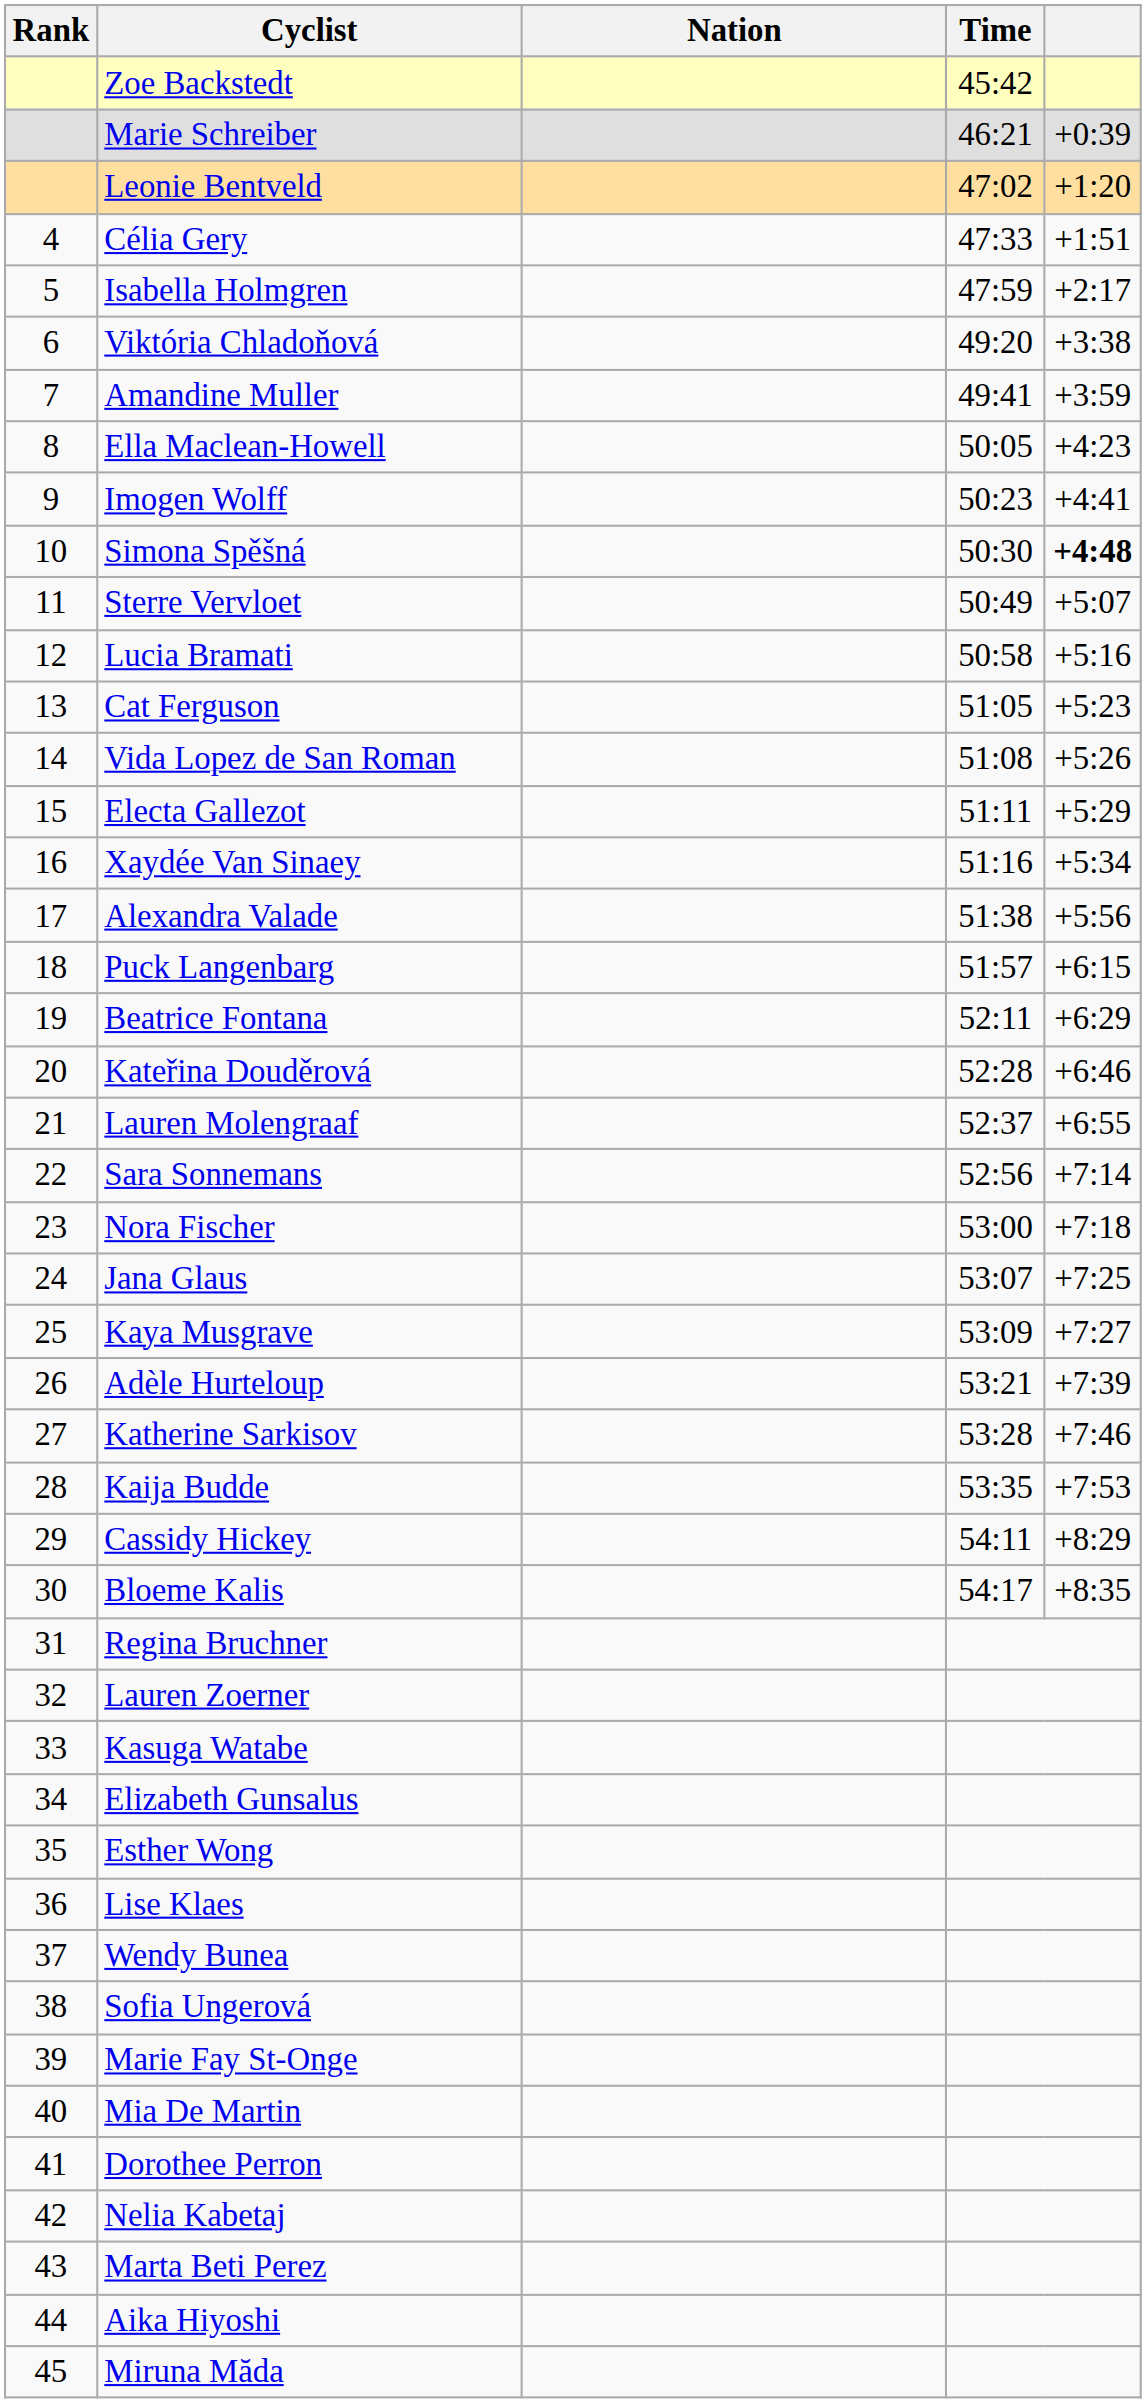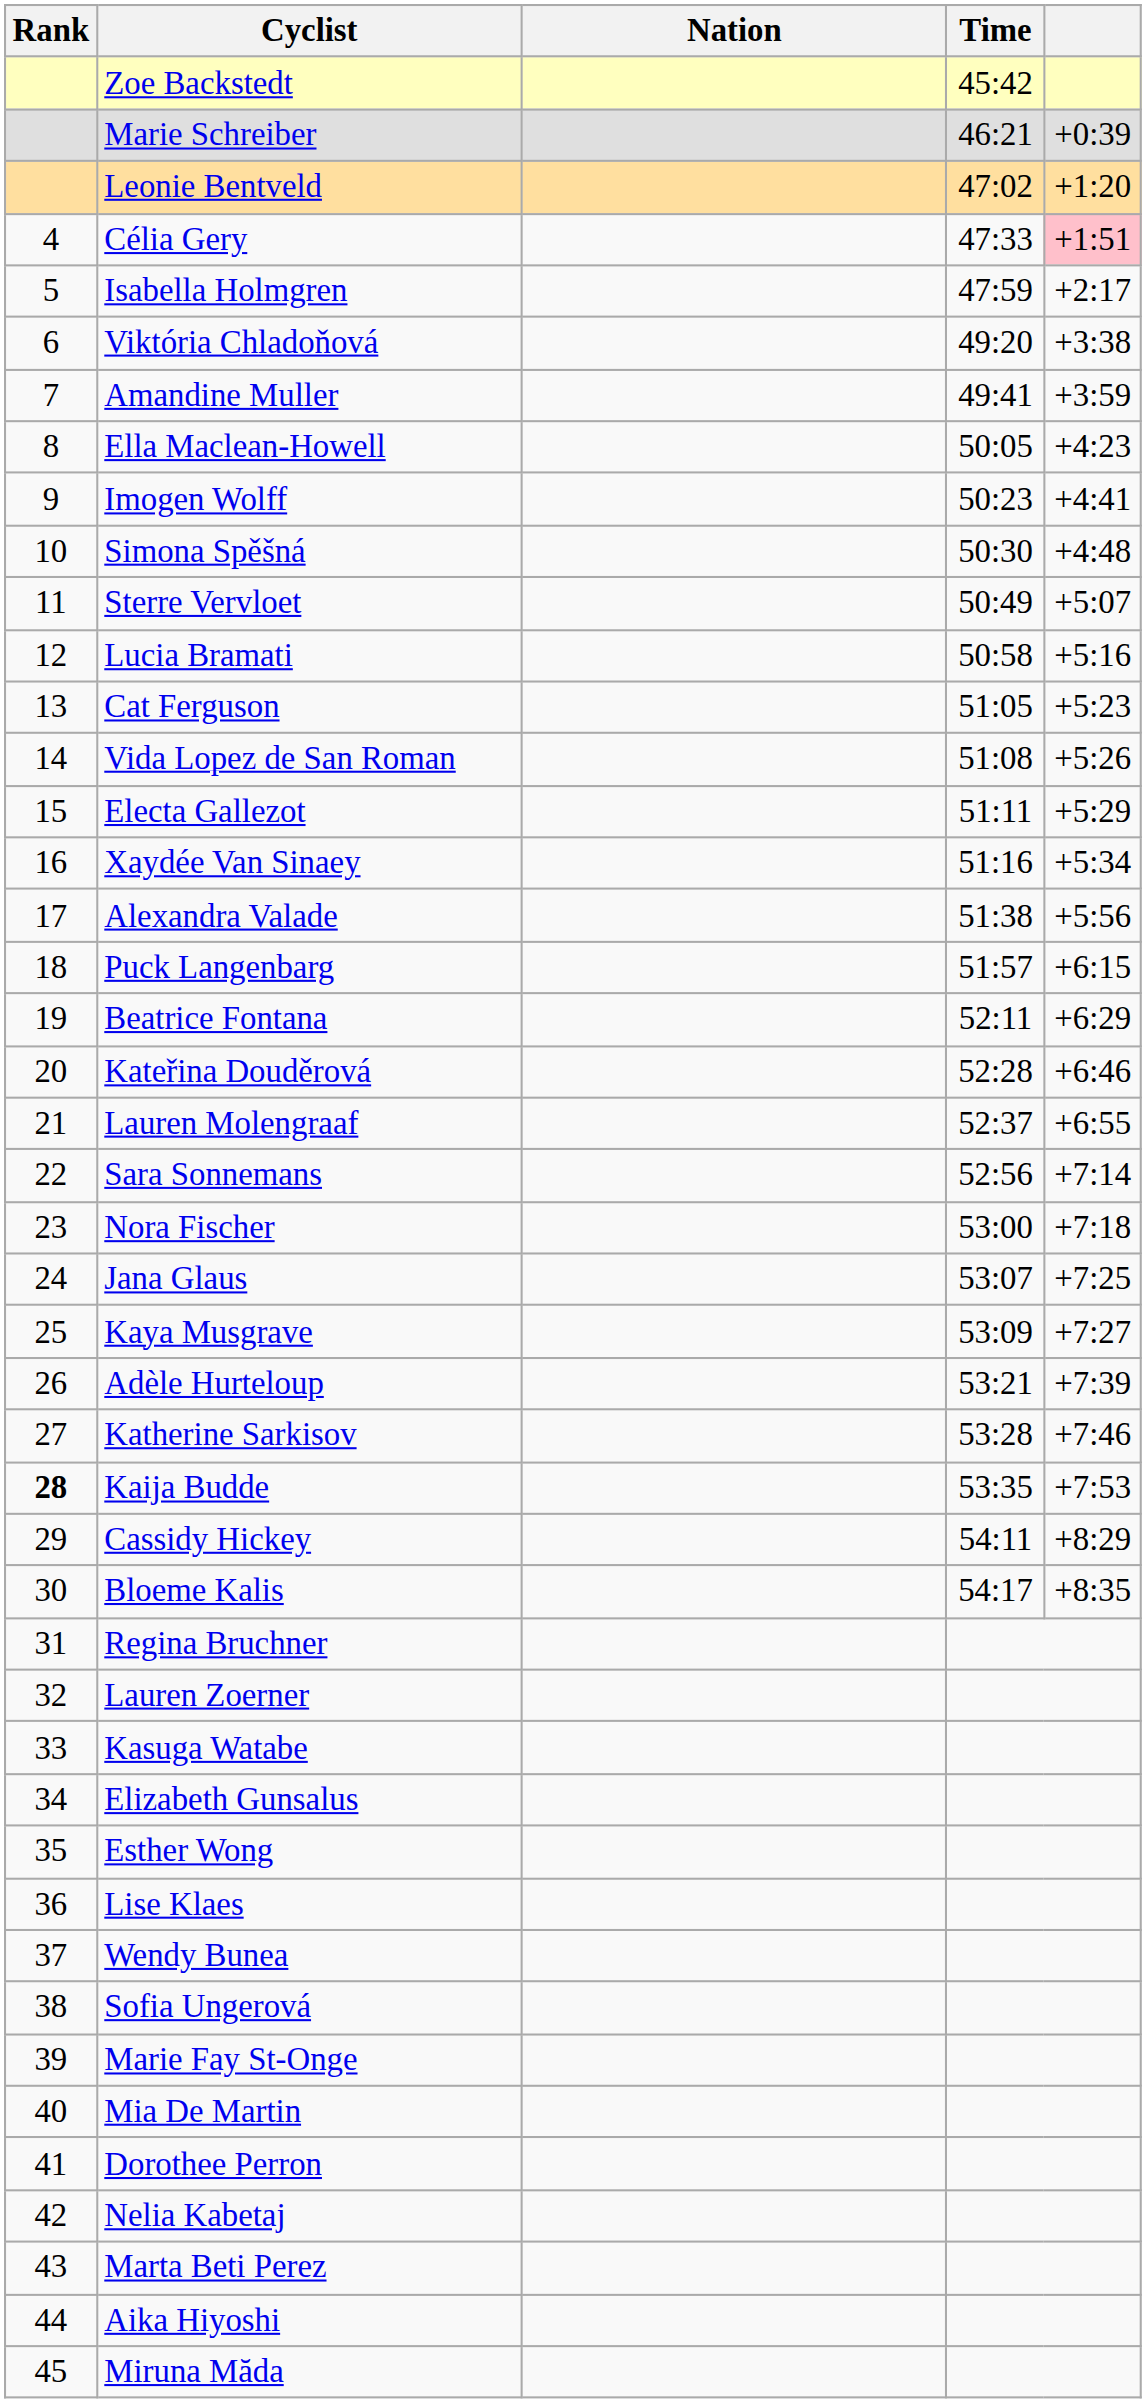(1093, 238) no background -> (1093, 238) pink background
(1093, 550) bold -> (1093, 550) normal
(51, 1487) normal -> (51, 1487) bold
